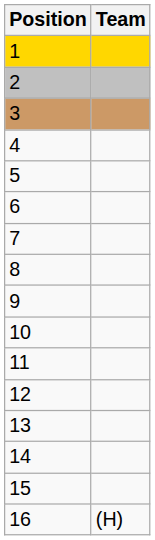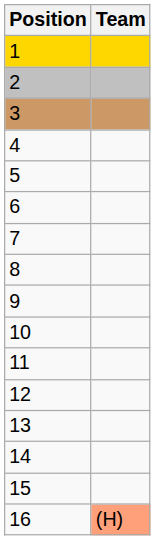(110, 519) no background -> (110, 519) lightsalmon background
